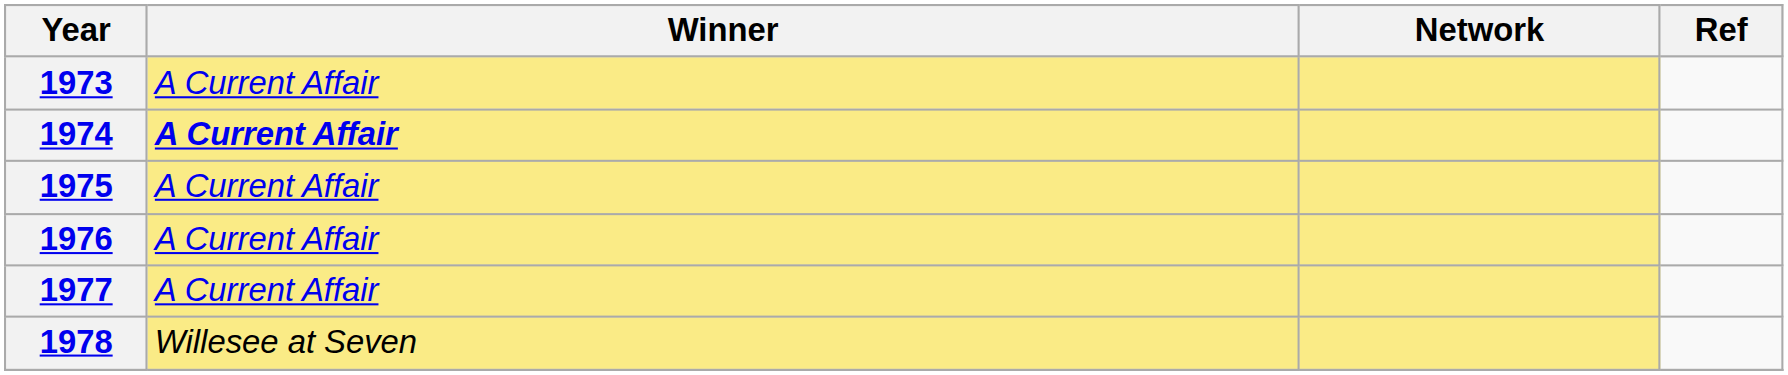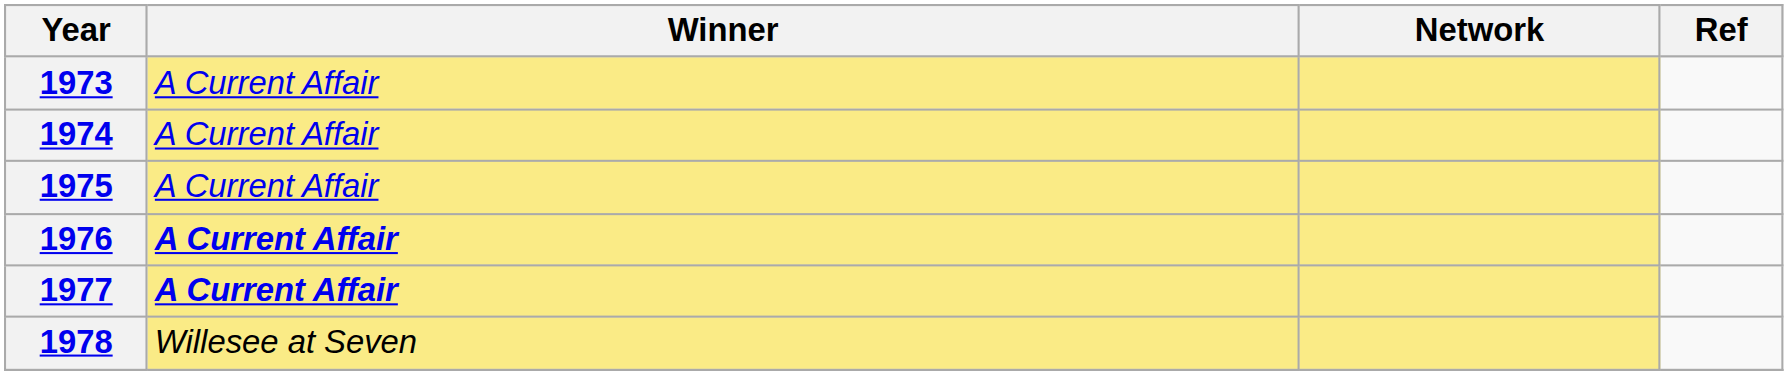(276, 134) bold -> (267, 134) normal
(267, 238) normal -> (276, 238) bold
(267, 290) normal -> (276, 290) bold
